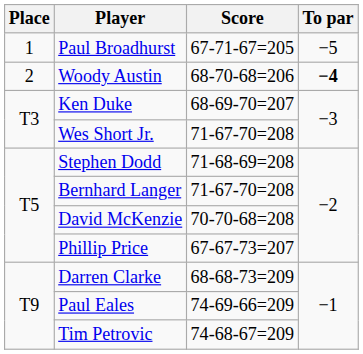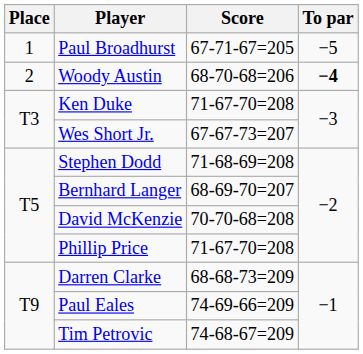(242, 104) 68-69-70=207 -> (242, 104) 71-67-70=208
(242, 133) 71-67-70=208 -> (242, 133) 67-67-73=207
(242, 190) 71-67-70=208 -> (242, 190) 68-69-70=207
(242, 248) 67-67-73=207 -> (242, 248) 71-67-70=208
